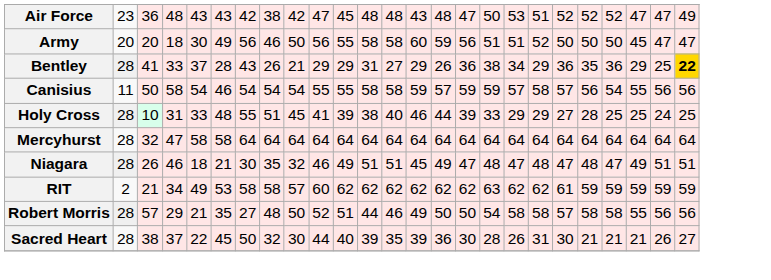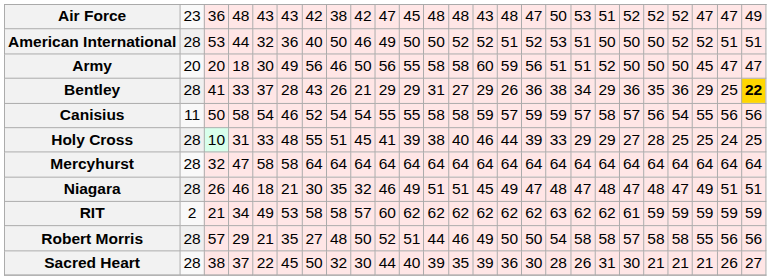+ row: (92, 41)
(248, 90) 54 -> (314, 115) 52
